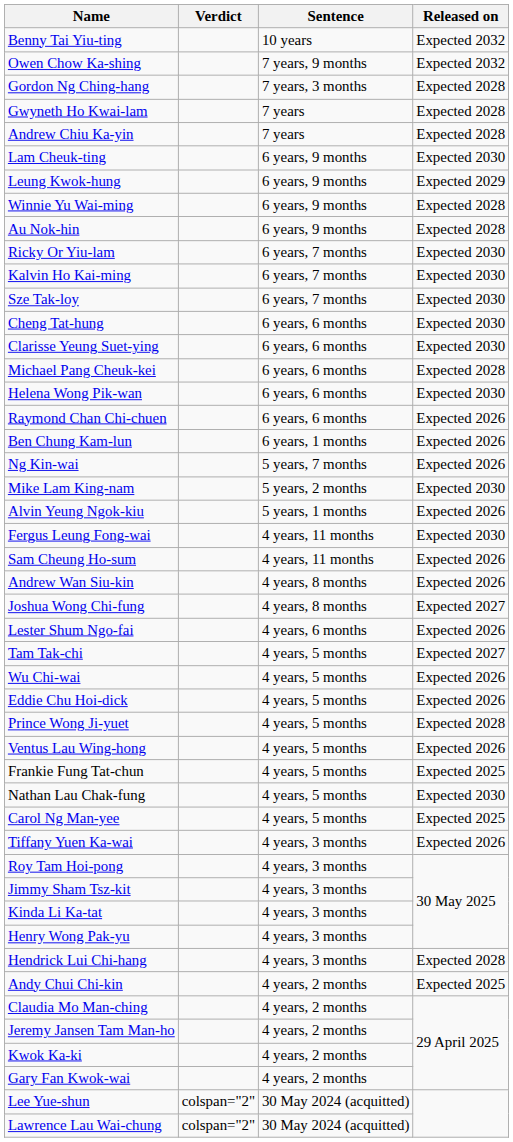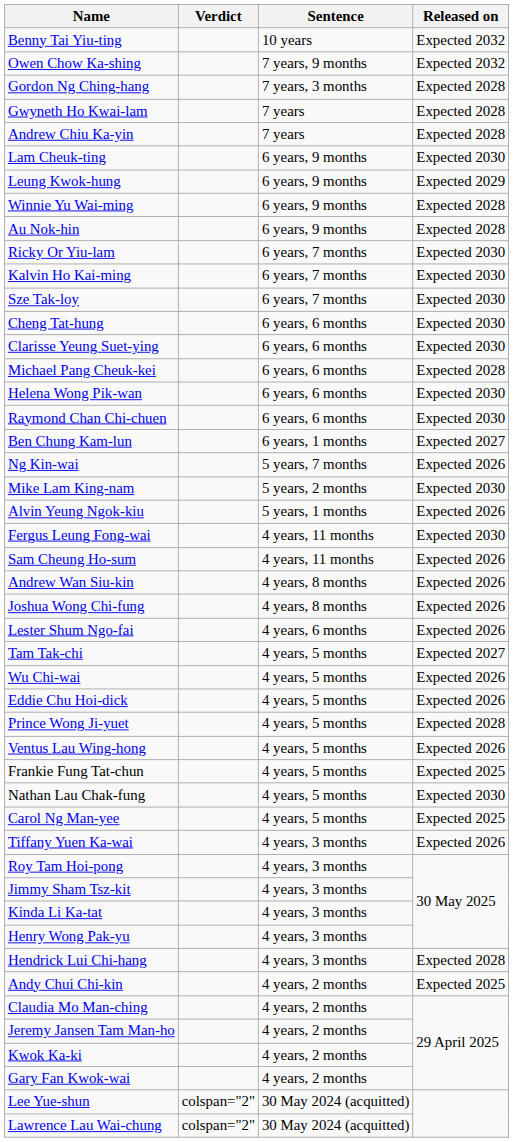(461, 417) Expected 2026 -> (461, 417) Expected 2030
(461, 441) Expected 2026 -> (461, 441) Expected 2027
(461, 606) Expected 2027 -> (461, 606) Expected 2026
